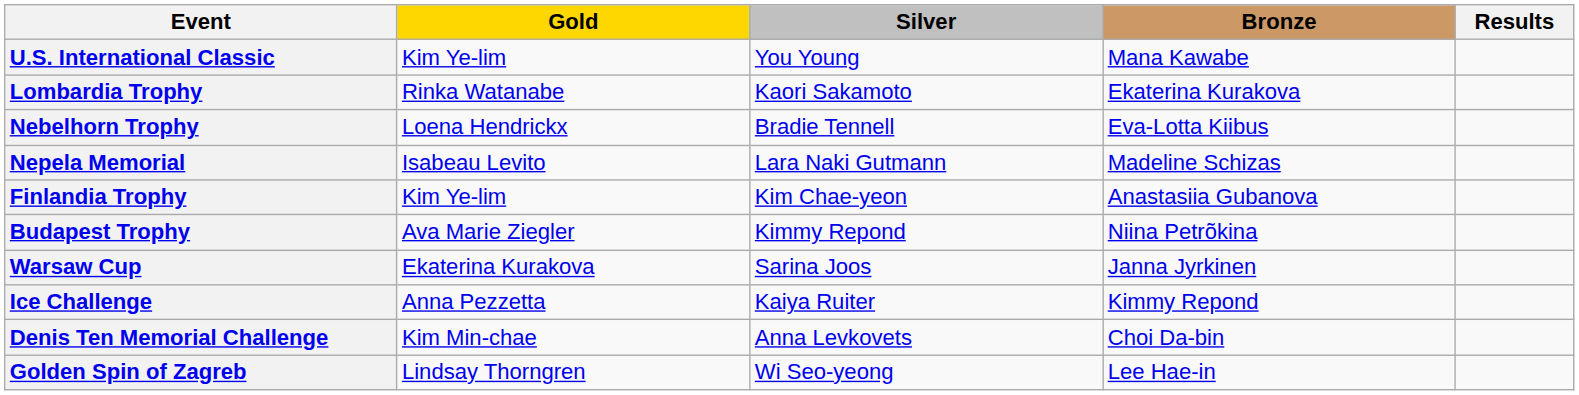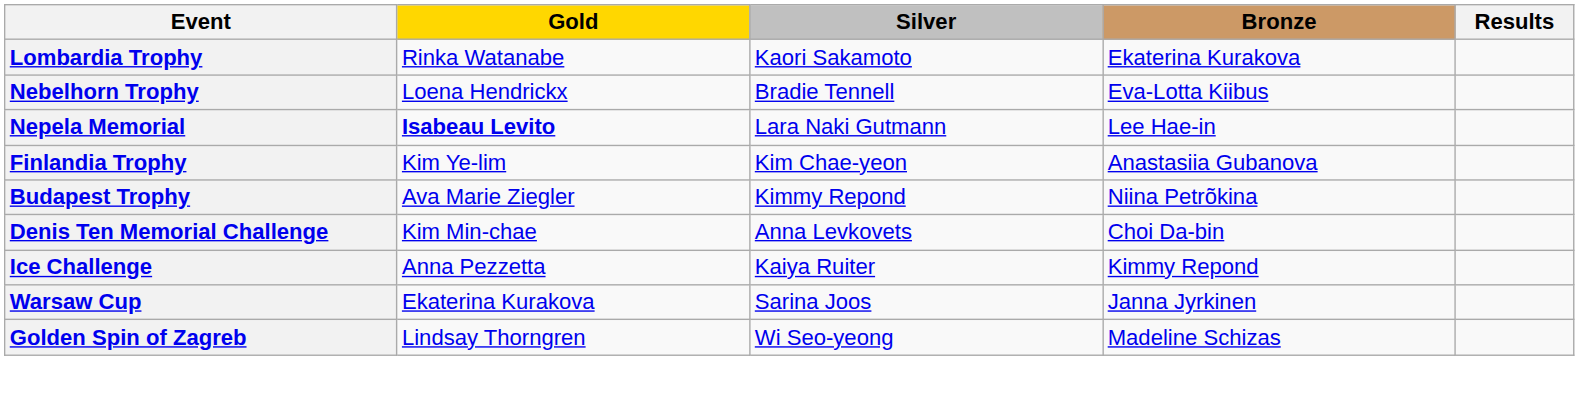- row: (142, 57)
(474, 162) normal -> (479, 127) bold
(1194, 162) Madeline Schizas -> (1162, 127) Lee Hae-in
rows swapped: (169, 337) <-> (76, 267)
(1162, 372) Lee Hae-in -> (1194, 337) Madeline Schizas
